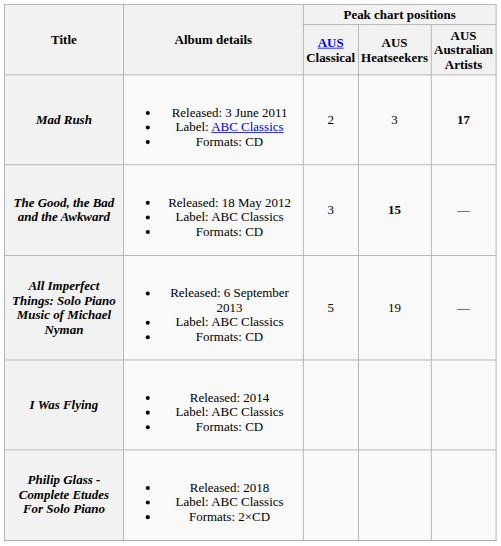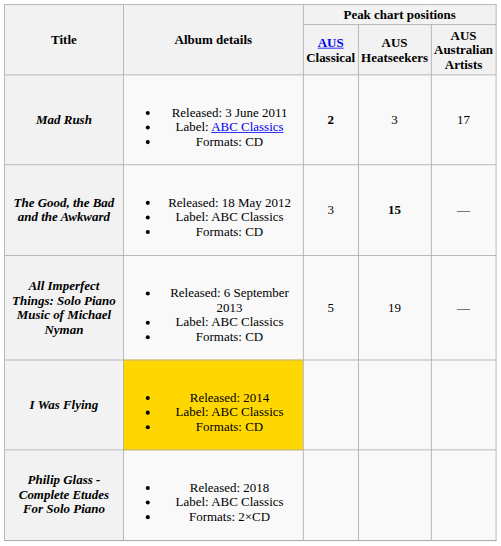(331, 119) normal -> (331, 119) bold
(464, 119) bold -> (464, 119) normal
(213, 412) no background -> (213, 412) gold background
